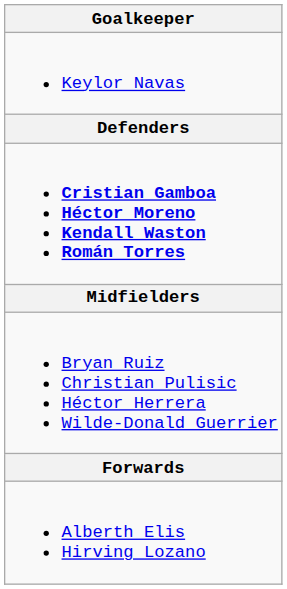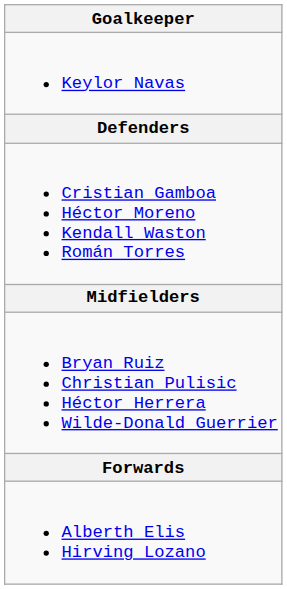(143, 223) bold -> (143, 223) normal
